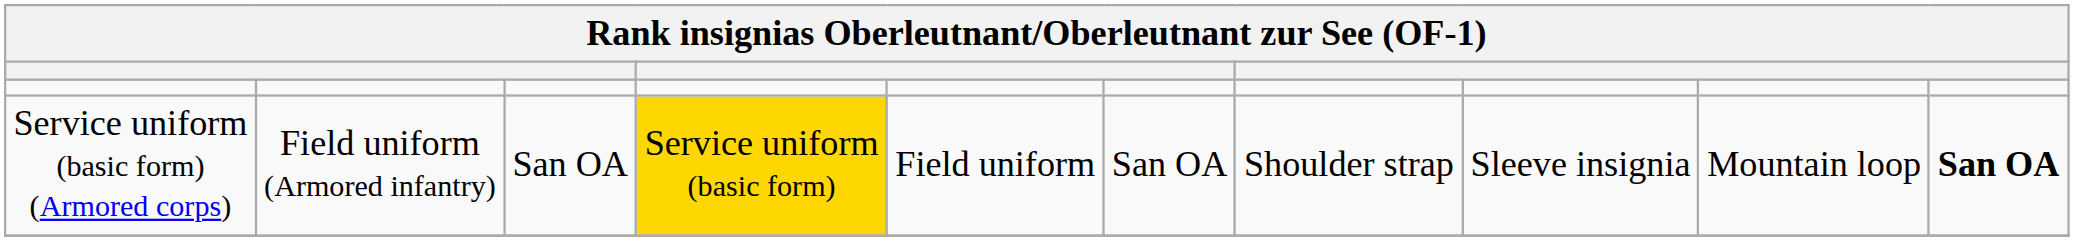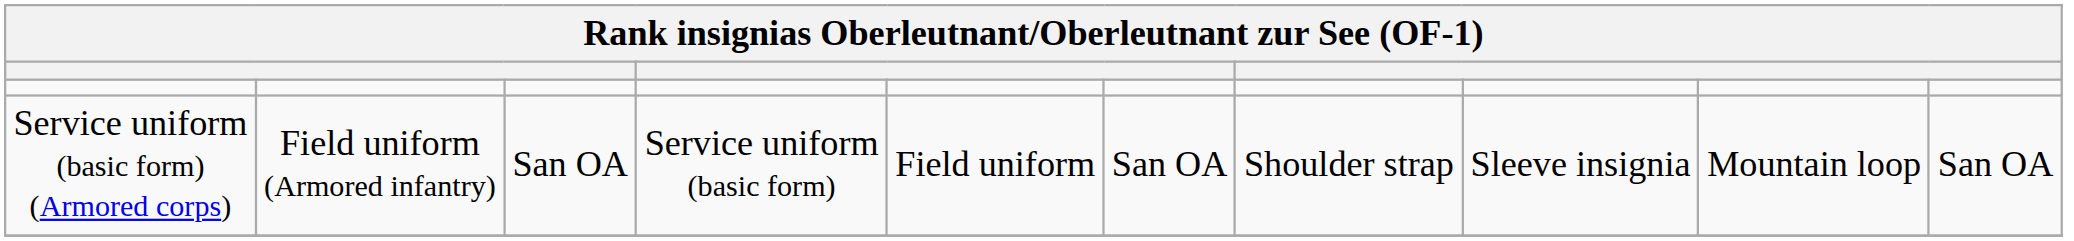(762, 164) gold background -> (762, 164) no background
(1999, 164) bold -> (1996, 164) normal
